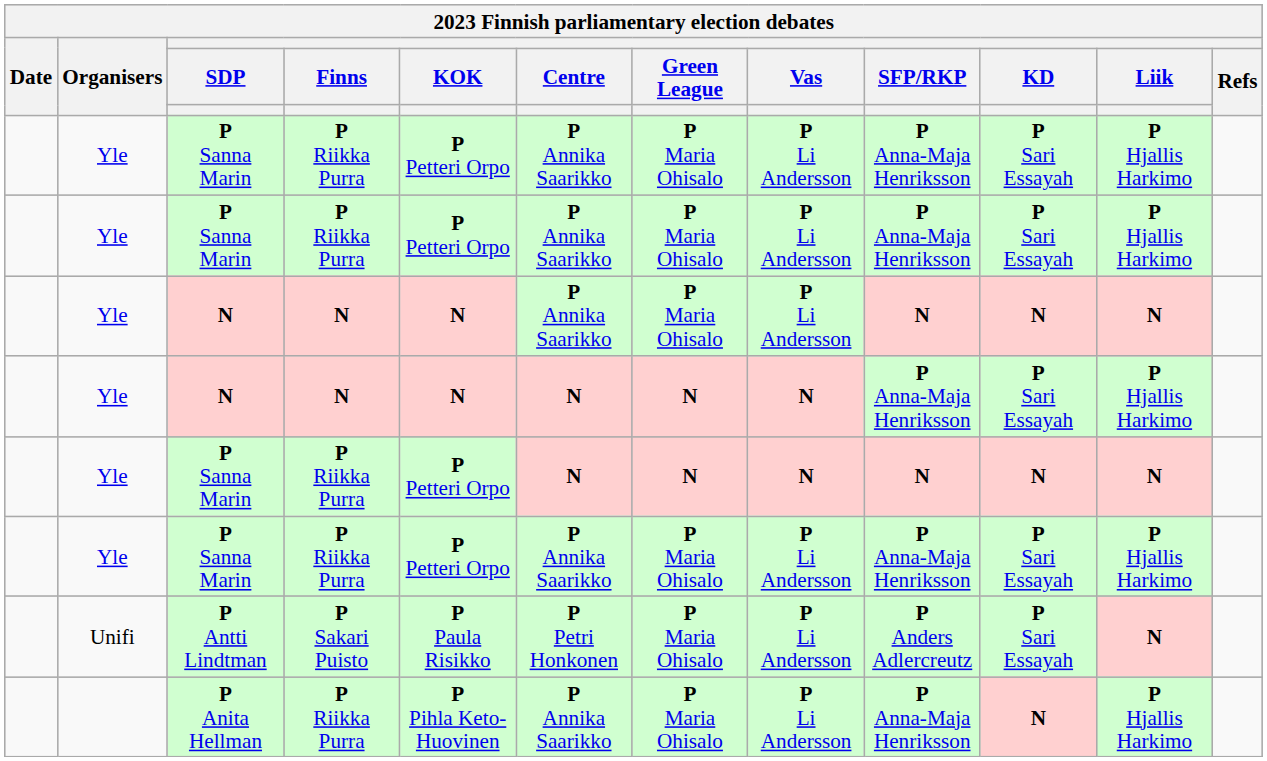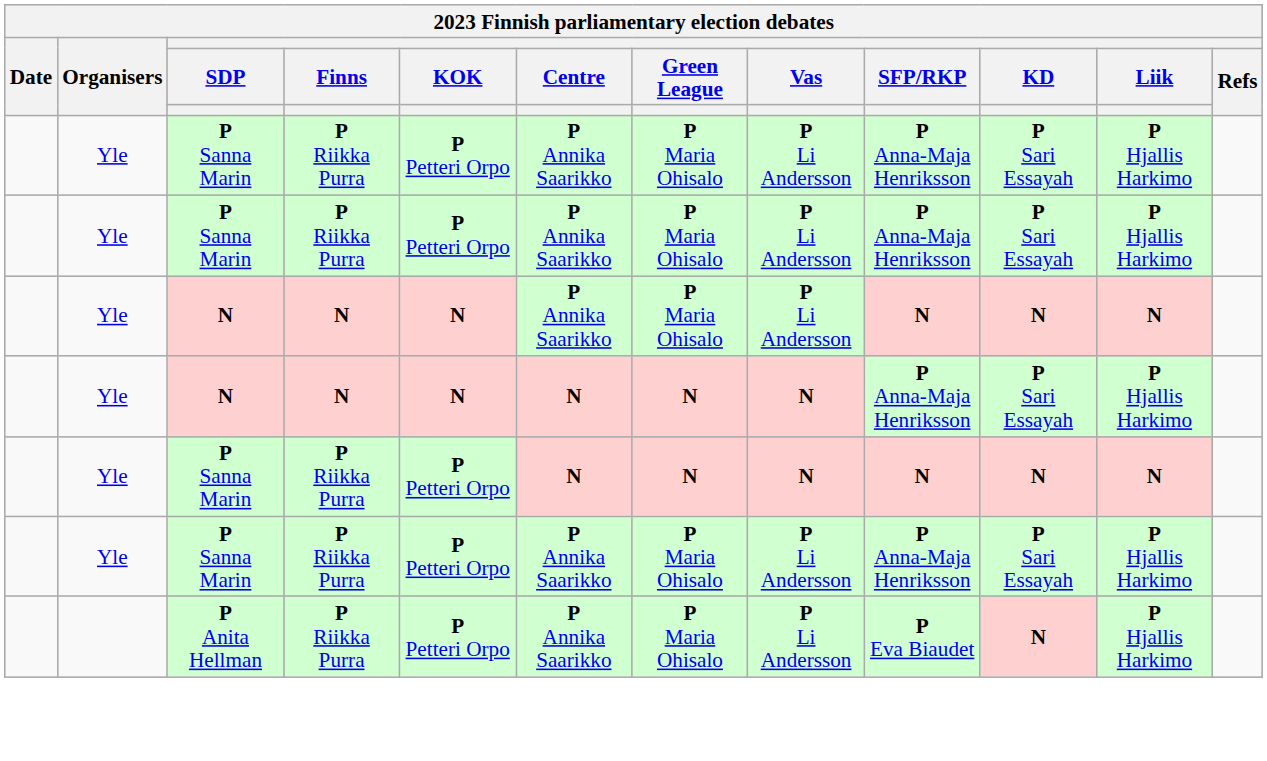- row: (112, 636)
(458, 717) P Pihla Keto-Huovinen -> (458, 636) P Petteri Orpo
(922, 717) P Anna-Maja Henriksson -> (922, 636) P Eva Biaudet
